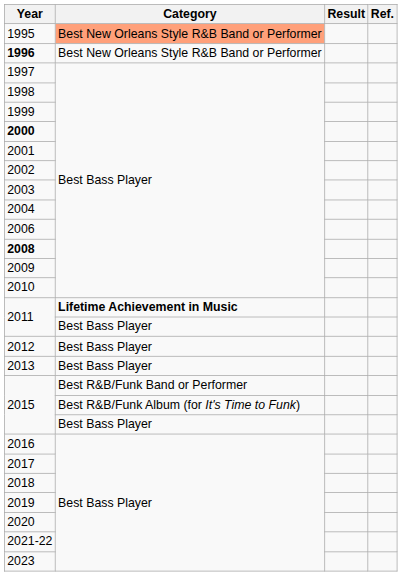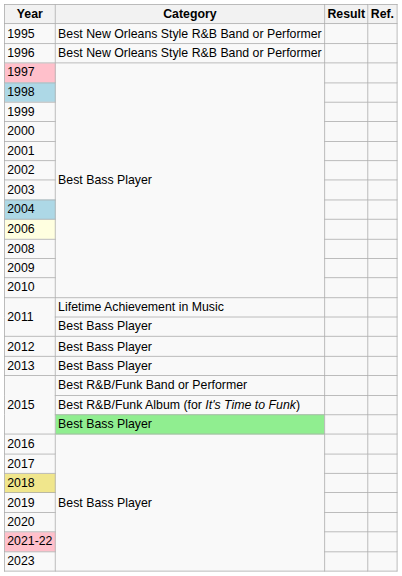(190, 33) lightsalmon background -> (190, 33) no background
(21, 53) bold -> (21, 53) normal
(21, 72) no background -> (21, 72) pink background
(21, 92) no background -> (21, 92) lightblue background
(21, 131) bold -> (21, 131) normal
(21, 209) no background -> (21, 209) lightblue background
(21, 229) no background -> (21, 229) lightyellow background
(21, 248) bold -> (21, 248) normal
(148, 307) bold -> (141, 307) normal
(105, 424) no background -> (105, 424) lightgreen background
(21, 483) no background -> (21, 483) khaki background
(30, 541) no background -> (30, 541) pink background
